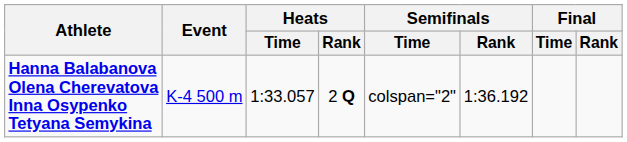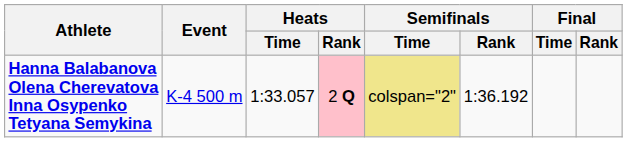(342, 96) no background -> (342, 96) pink background
(412, 96) no background -> (412, 96) khaki background
